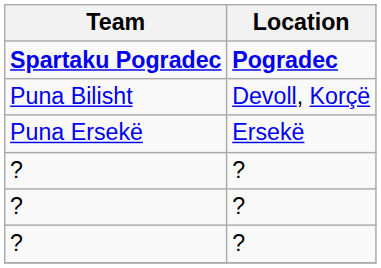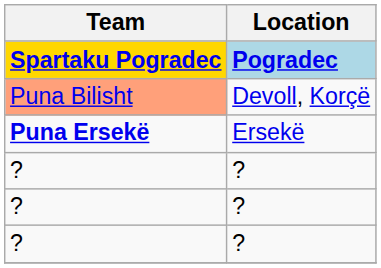(116, 59) no background -> (116, 59) gold background
(285, 59) no background -> (285, 59) lightblue background
(71, 96) no background -> (71, 96) lightsalmon background
(76, 133) normal -> (80, 133) bold
